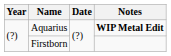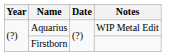(130, 28) bold -> (128, 28) normal
